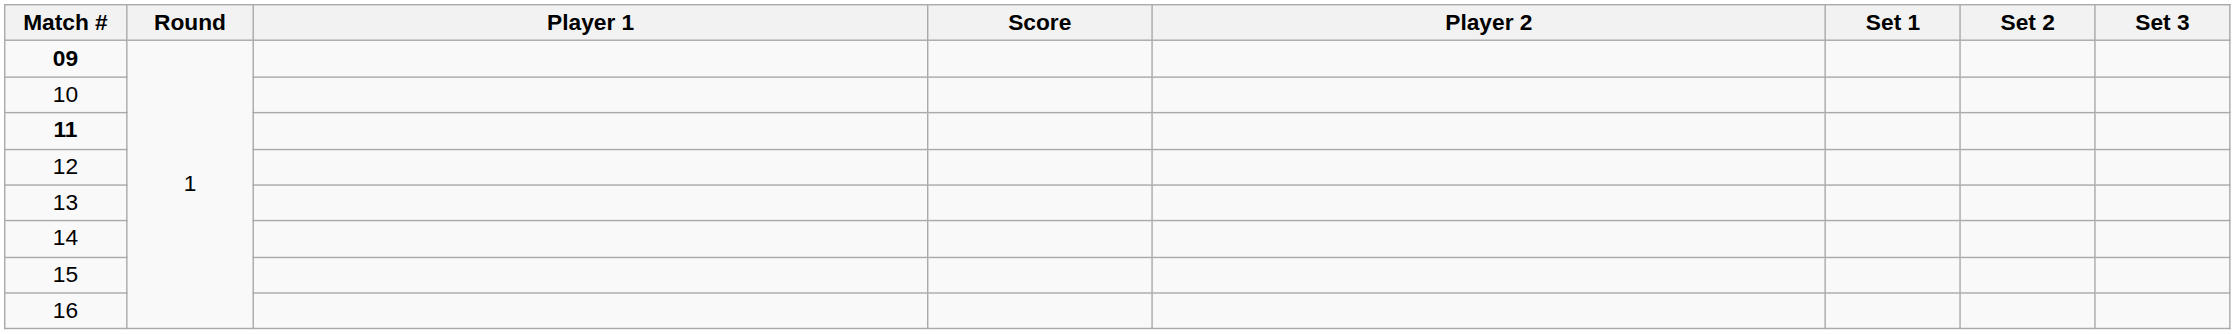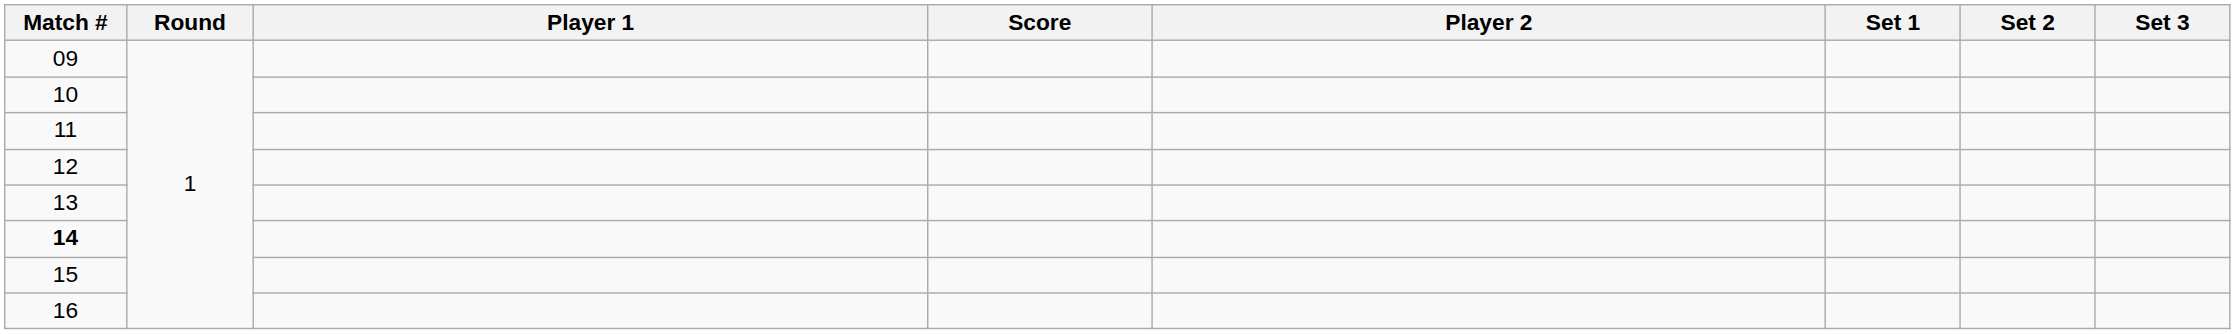(65, 58) bold -> (65, 58) normal
(65, 130) bold -> (65, 130) normal
(65, 238) normal -> (65, 238) bold
